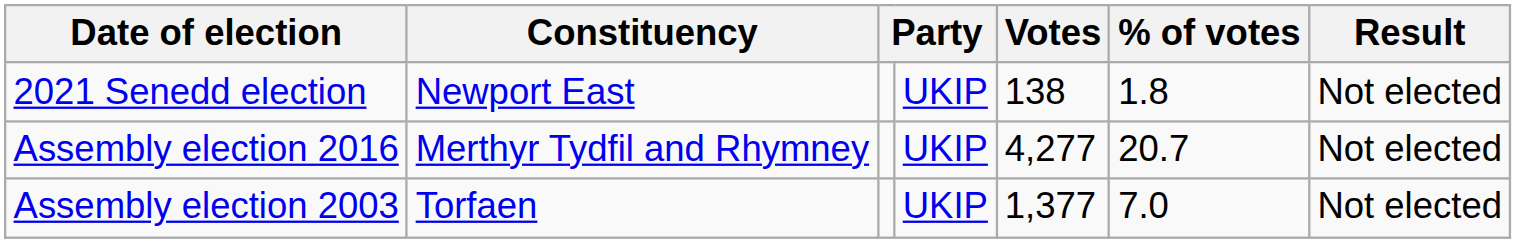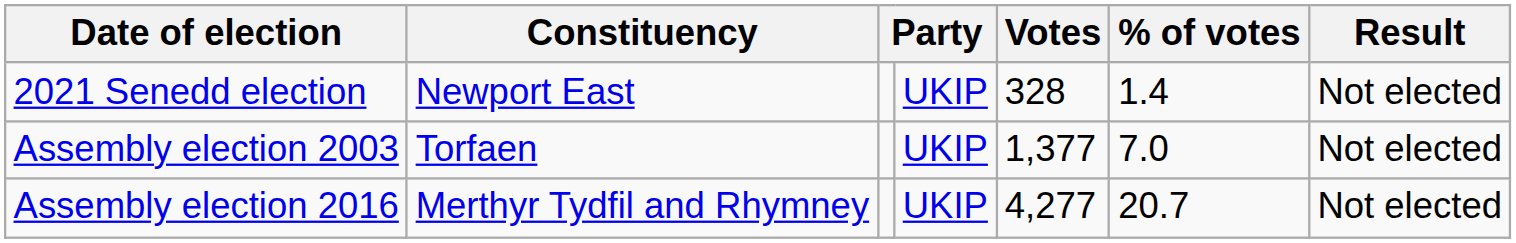(1035, 91) 138 -> (1035, 91) 328
(1144, 91) 1.8 -> (1144, 91) 1.4
rows swapped: (206, 149) <-> (206, 206)
